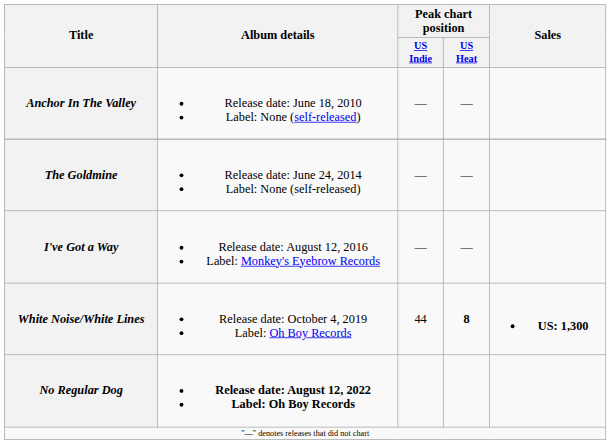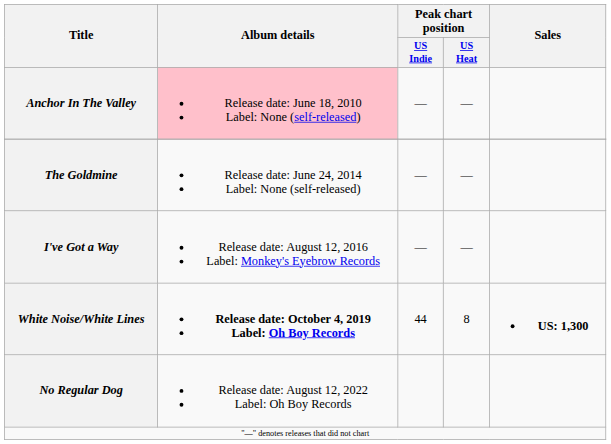(278, 110) no background -> (278, 110) pink background
(278, 326) normal -> (278, 326) bold
(467, 319) bold -> (467, 319) normal
(278, 398) bold -> (278, 398) normal
